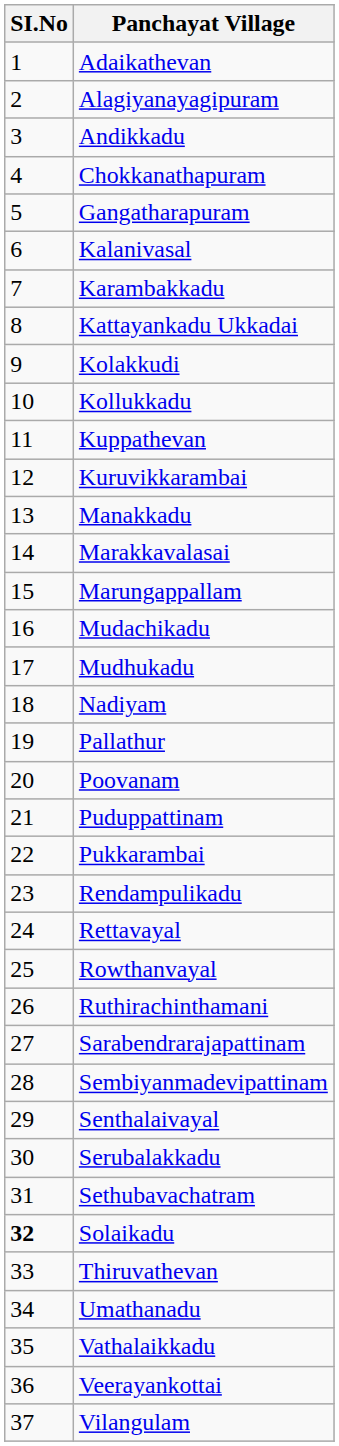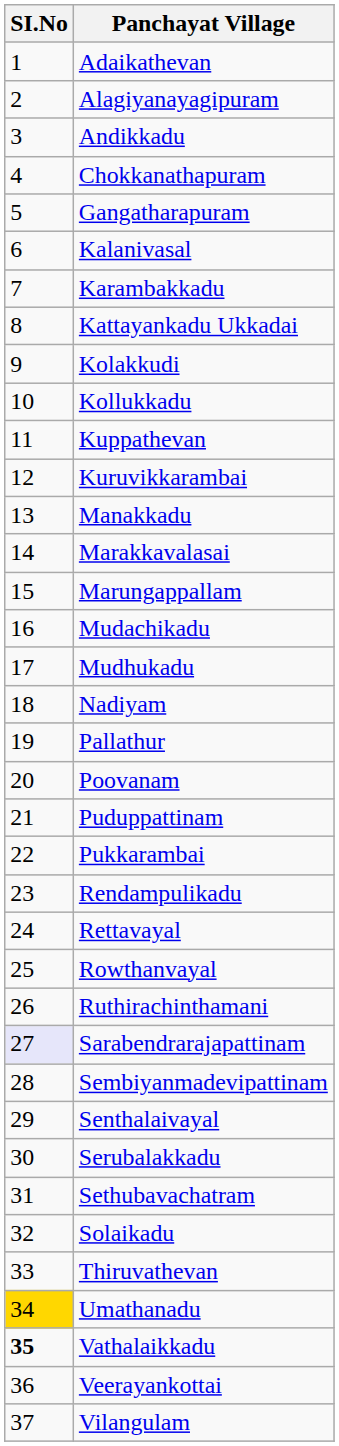(22, 1044) no background -> (22, 1044) lavender background
(22, 1233) bold -> (22, 1233) normal
(22, 1308) no background -> (22, 1308) gold background
(22, 1346) normal -> (22, 1346) bold
